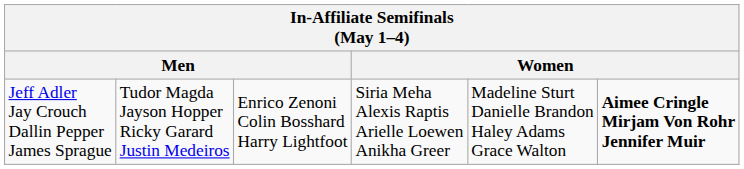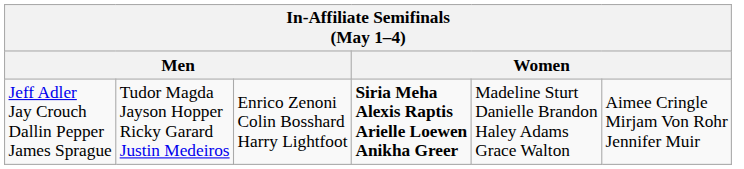(409, 121) normal -> (411, 121) bold
(668, 121) bold -> (667, 121) normal
